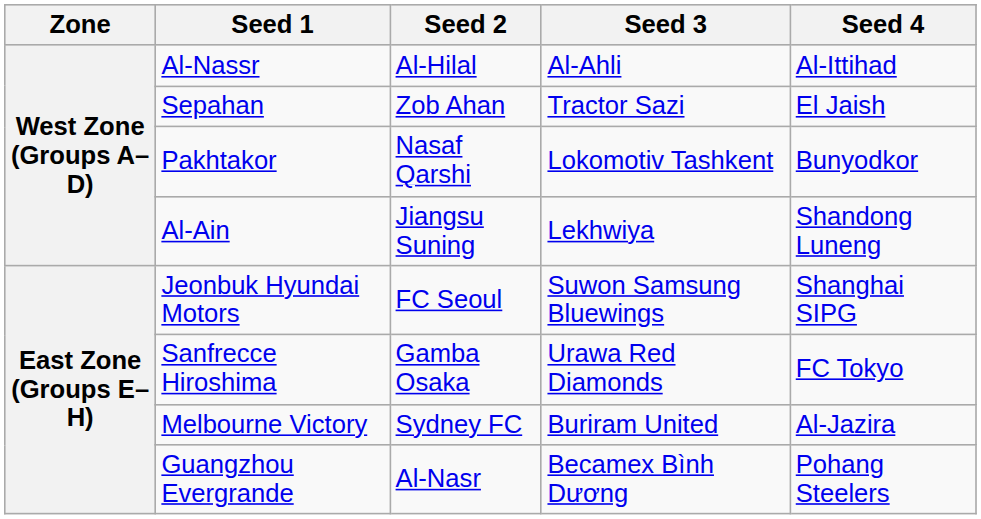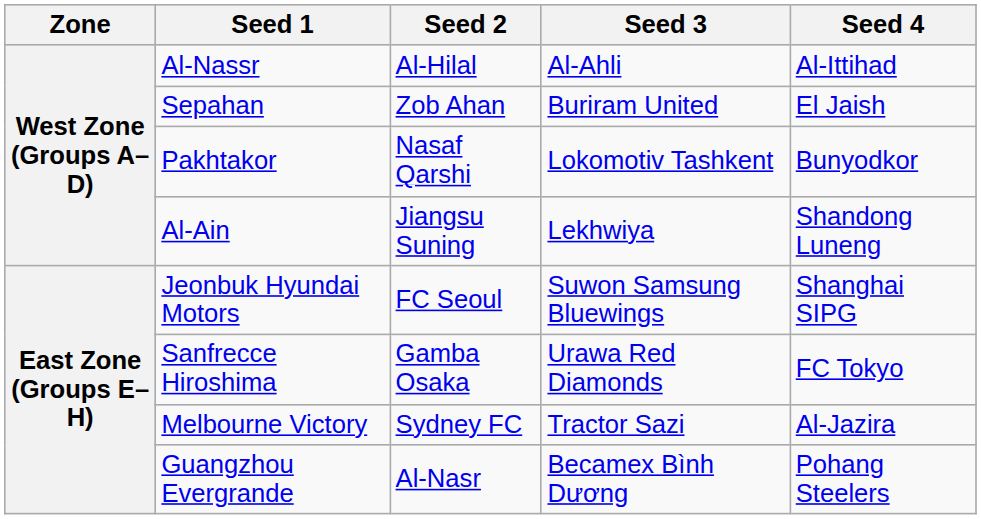(616, 106) Tractor Sazi -> (633, 106) Buriram United
(633, 424) Buriram United -> (616, 424) Tractor Sazi
